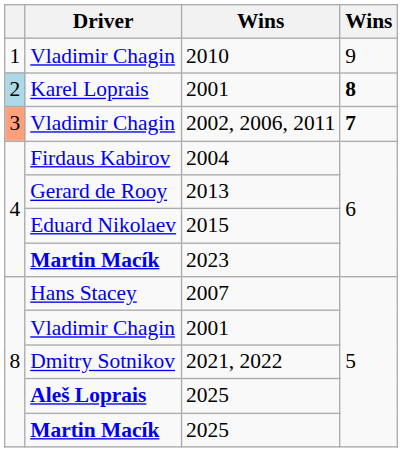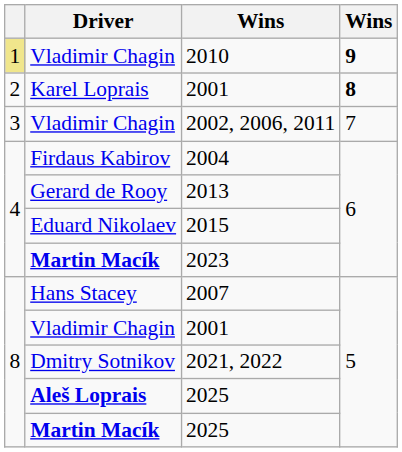(15, 55) no background -> (15, 55) khaki background
(350, 55) normal -> (350, 55) bold
(15, 89) lightblue background -> (15, 89) no background
(15, 123) lightsalmon background -> (15, 123) no background
(350, 123) bold -> (350, 123) normal
